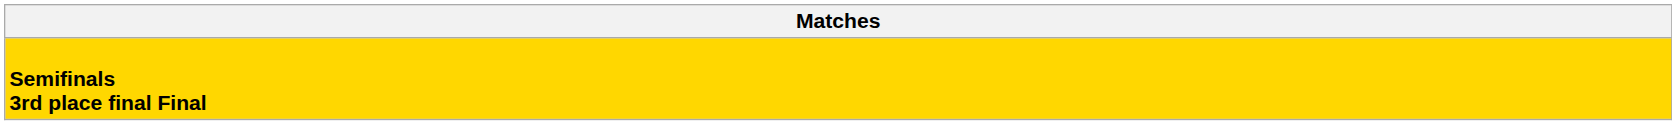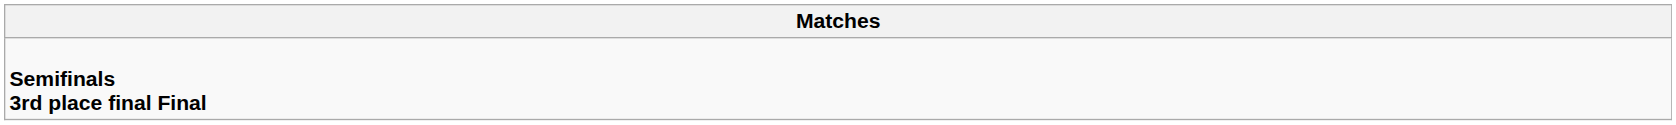(108, 90) gold background -> (108, 90) no background
